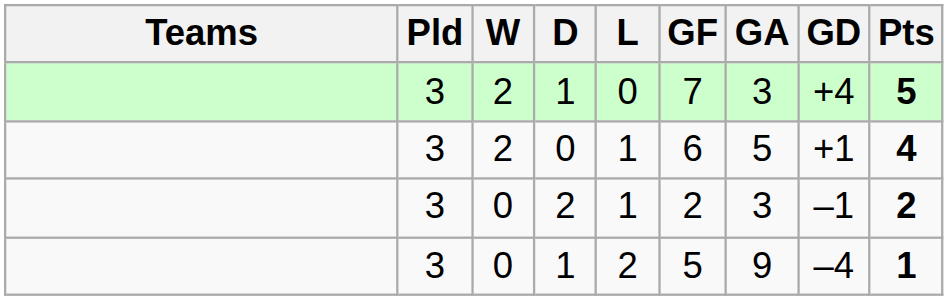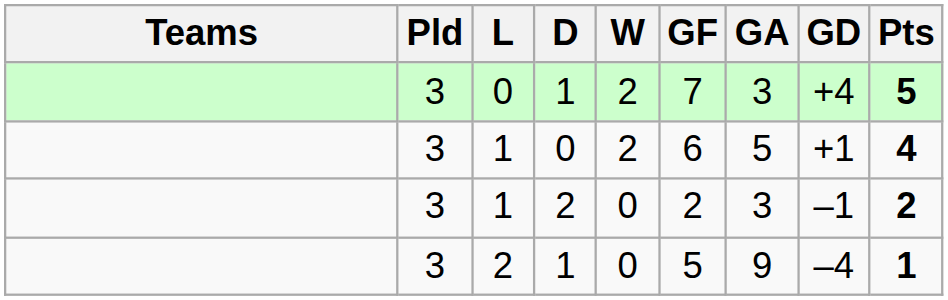columns swapped: (503, 33) <-> (628, 33)
